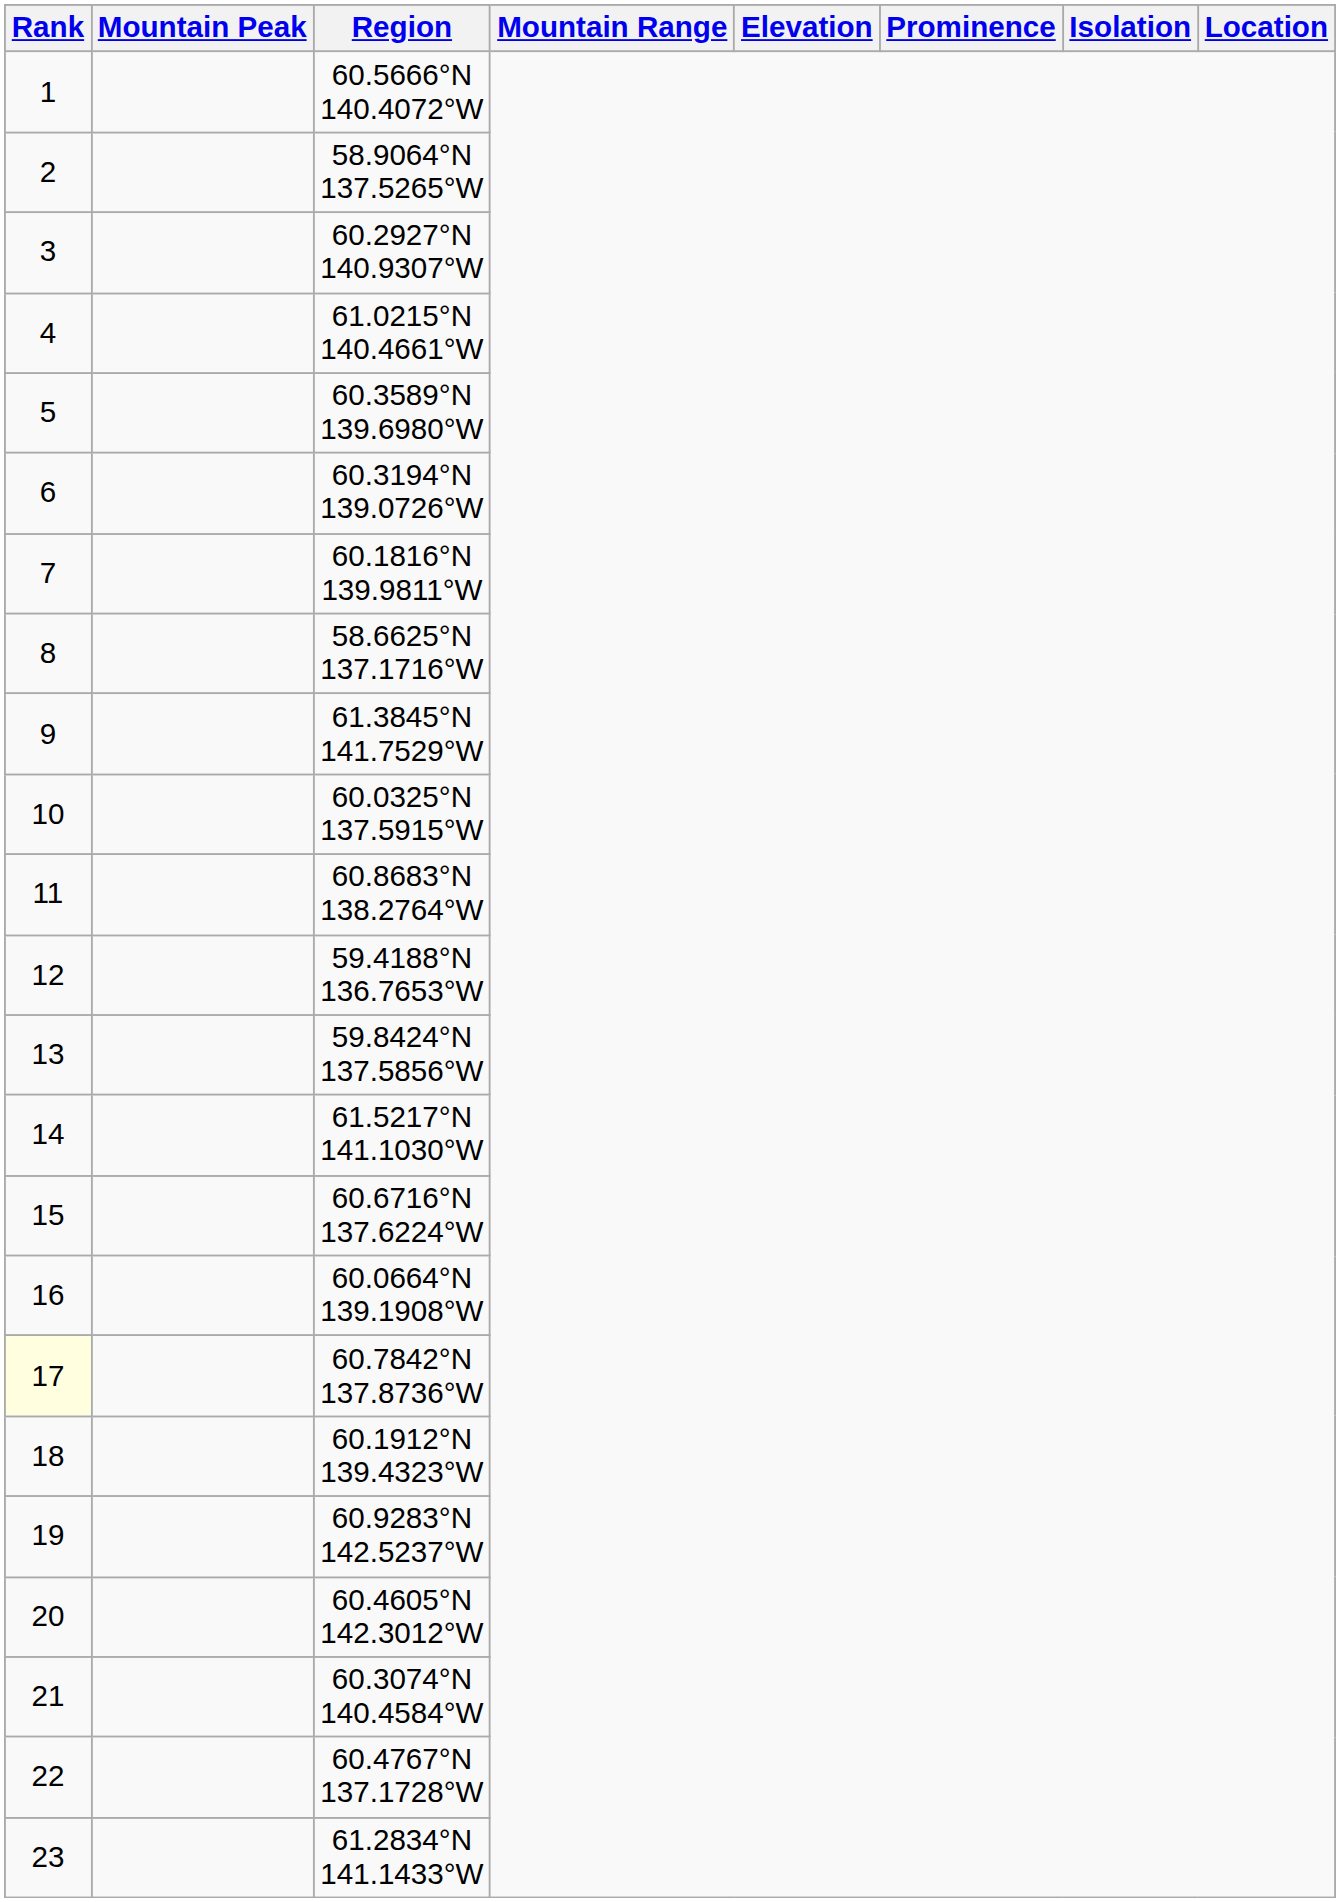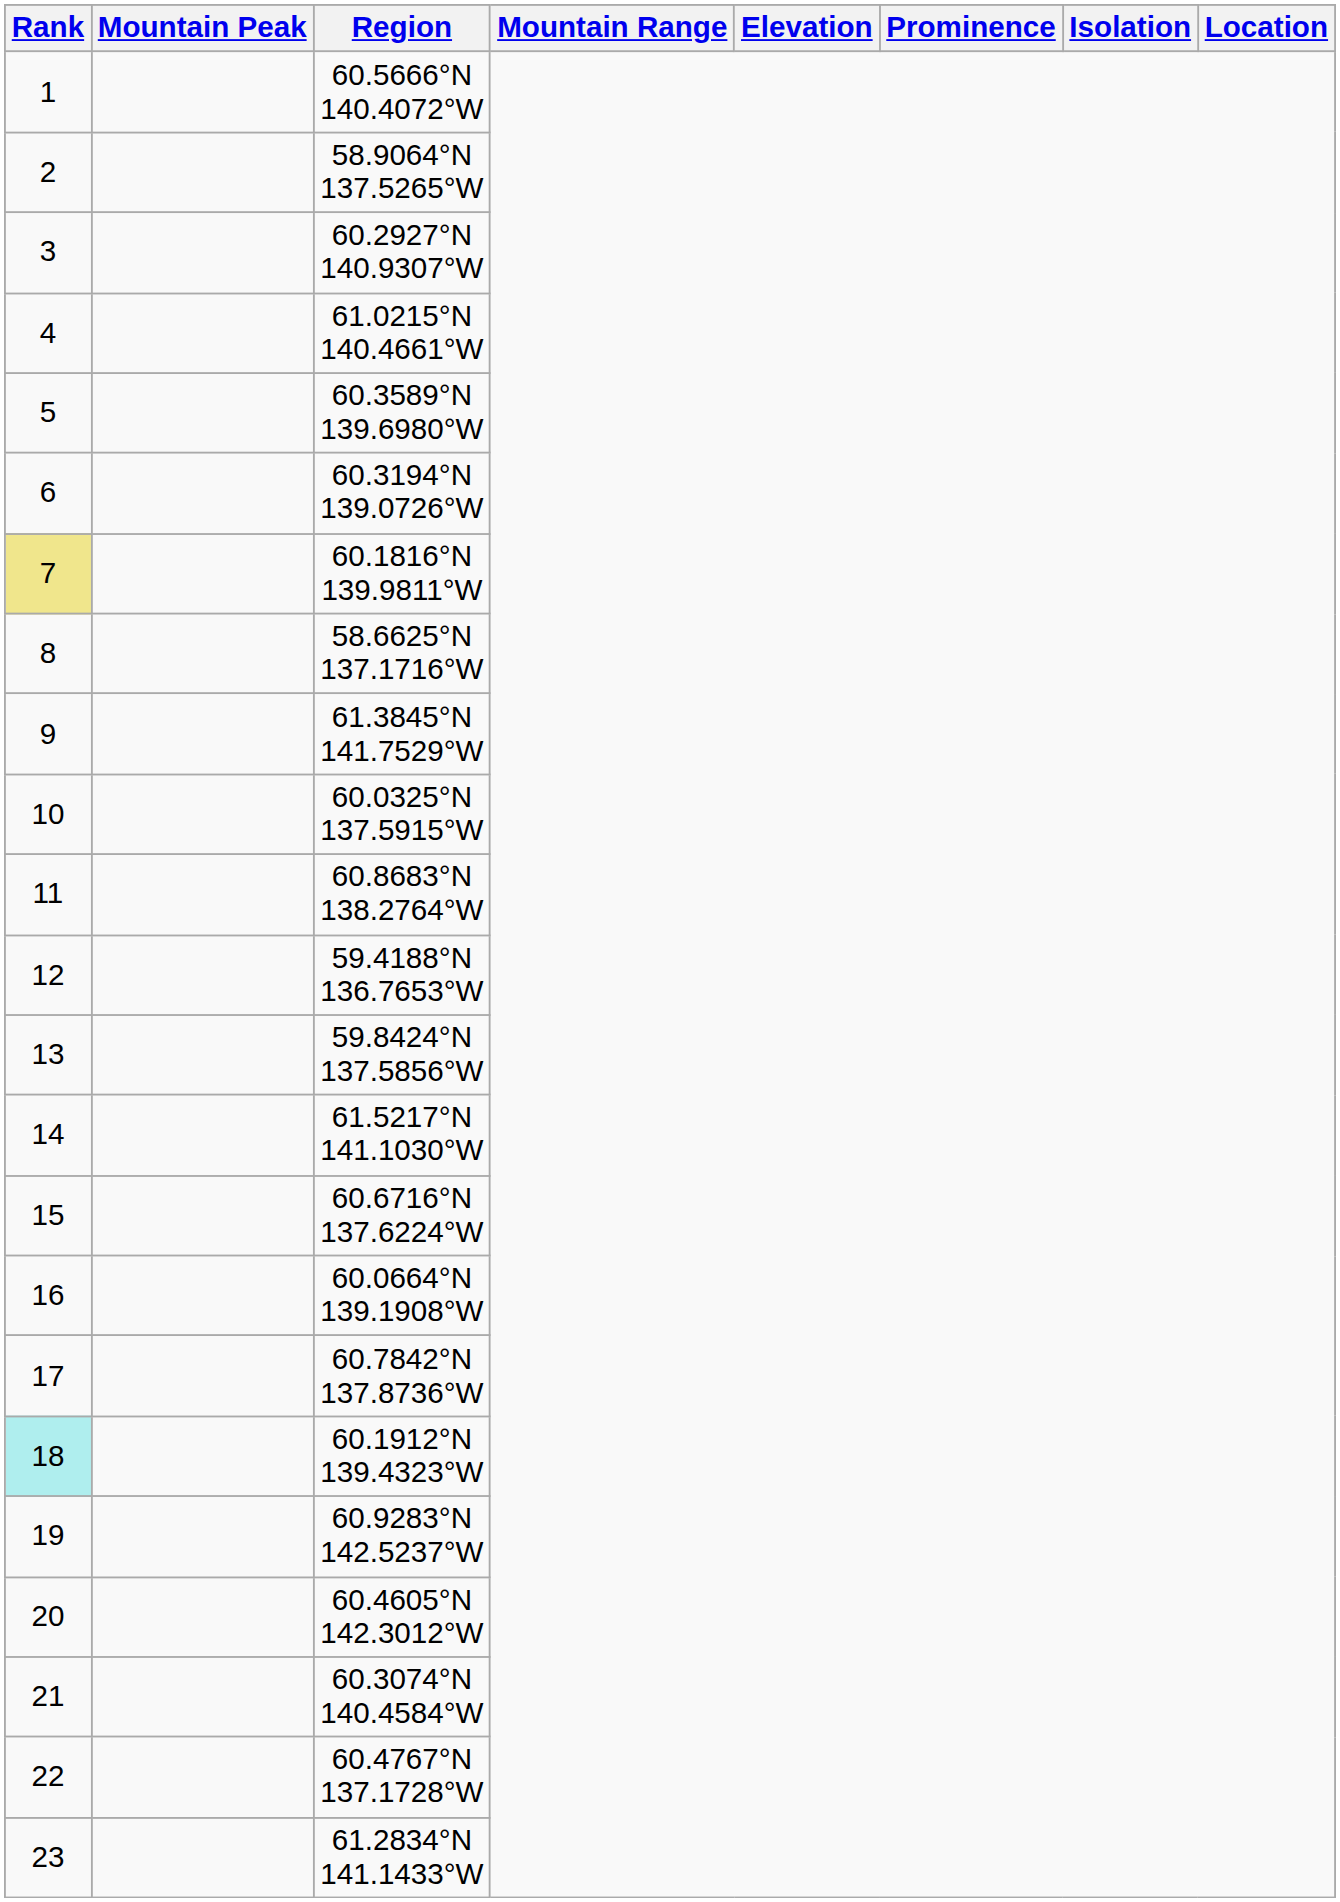(48, 573) no background -> (48, 573) khaki background
(48, 1375) lightyellow background -> (48, 1375) no background
(48, 1455) no background -> (48, 1455) paleturquoise background
